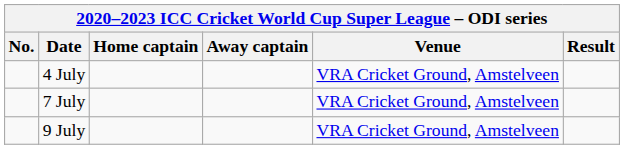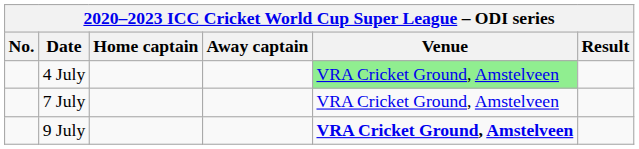(438, 74) no background -> (438, 74) lightgreen background
(438, 130) normal -> (445, 130) bold
